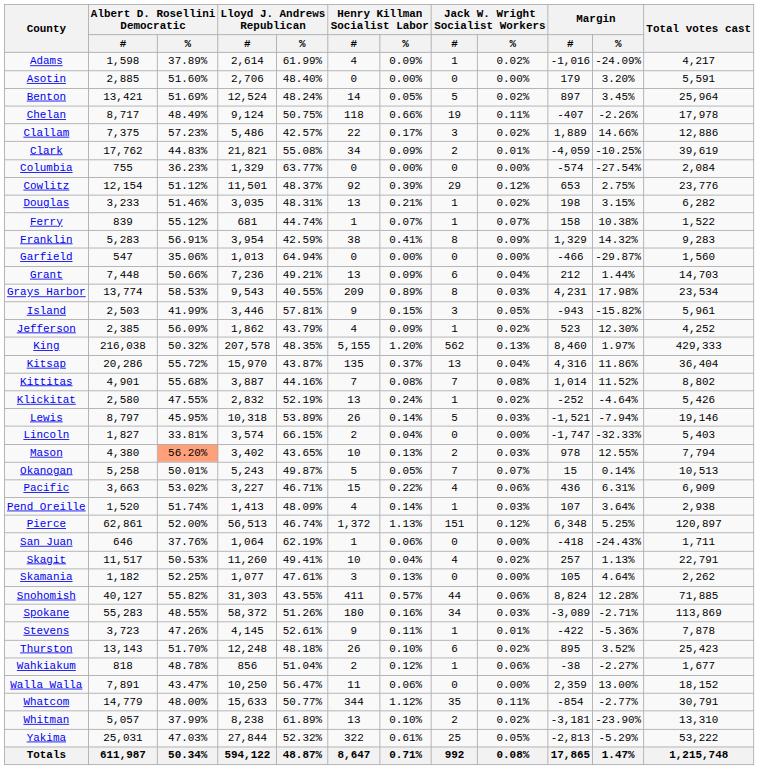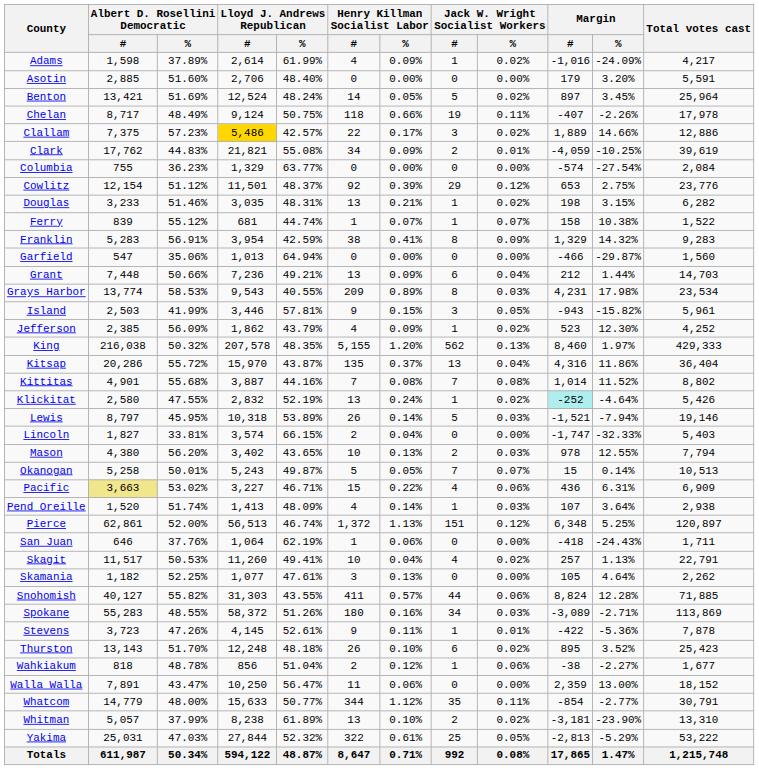(247, 133) no background -> (247, 133) gold background
(570, 400) no background -> (570, 400) paleturquoise background
(188, 453) lightsalmon background -> (188, 453) no background
(123, 489) no background -> (123, 489) khaki background
